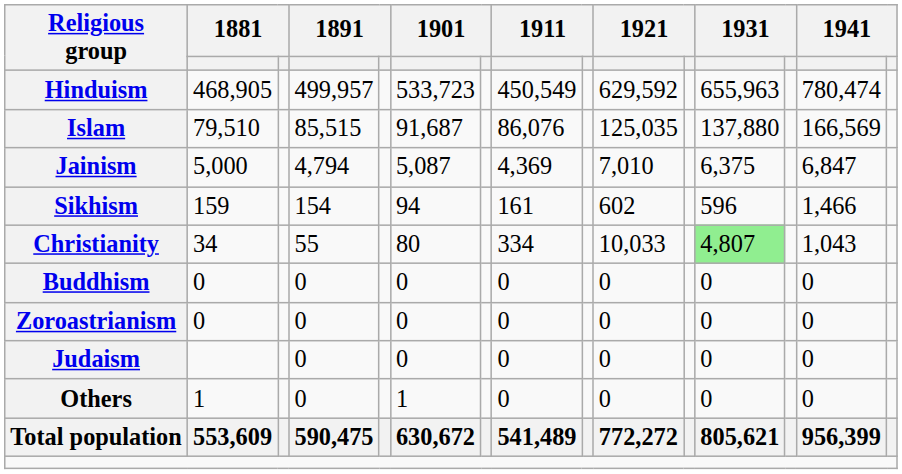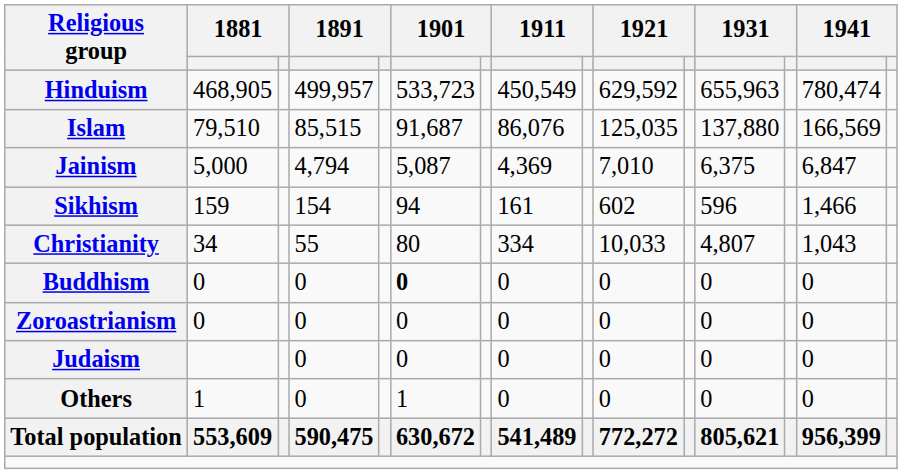(728, 243) lightgreen background -> (728, 243) no background
(402, 282) normal -> (402, 282) bold
